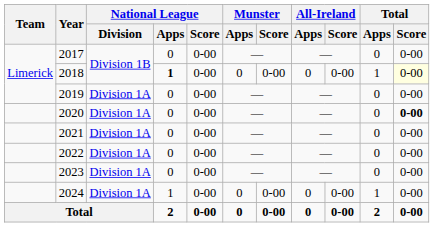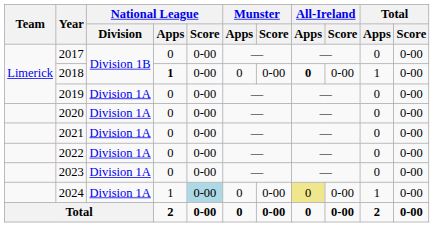(308, 73) normal -> (308, 73) bold
(411, 73) lightyellow background -> (411, 73) no background
(411, 113) bold -> (411, 113) normal
(205, 192) no background -> (205, 192) lightblue background
(308, 192) no background -> (308, 192) khaki background
